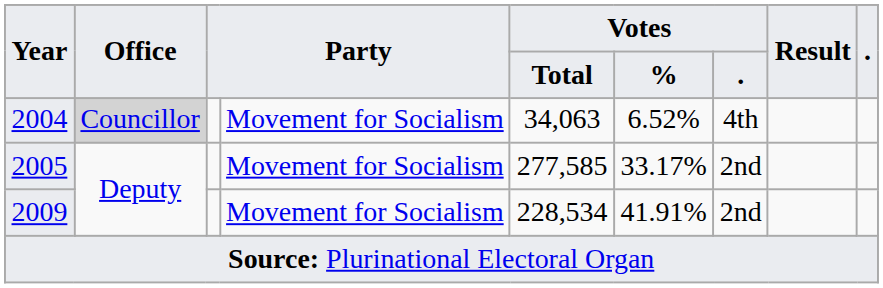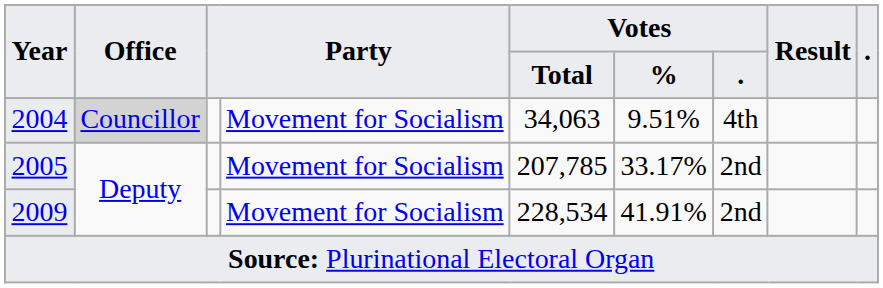(664, 120) 6.52% -> (664, 120) 9.51%
(562, 166) 277,585 -> (562, 166) 207,785
